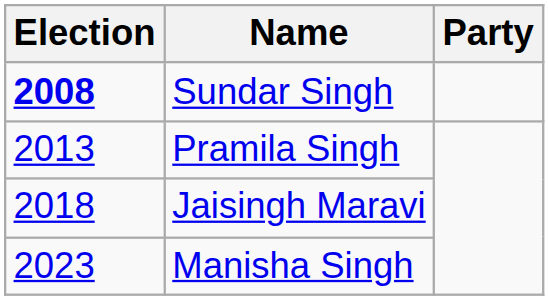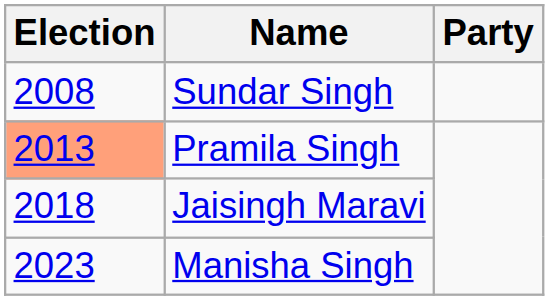(54, 91) bold -> (54, 91) normal
(54, 149) no background -> (54, 149) lightsalmon background
